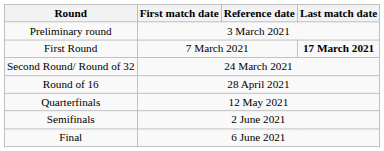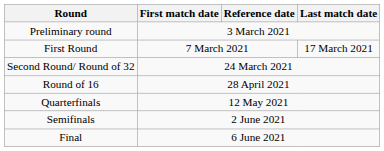(339, 48) bold -> (339, 48) normal
